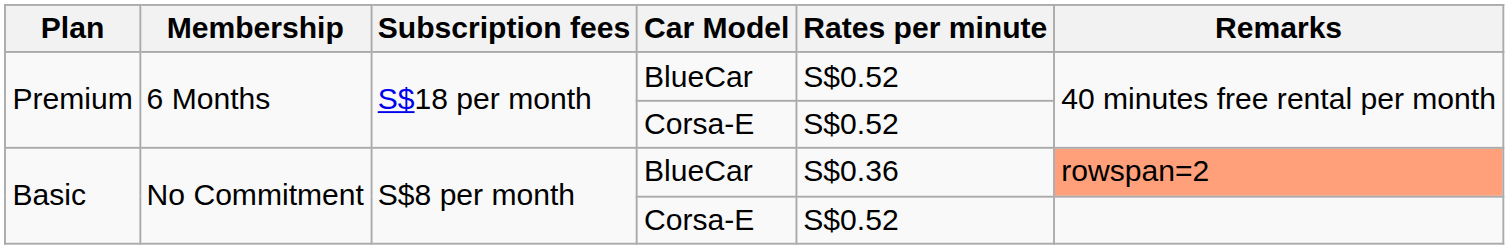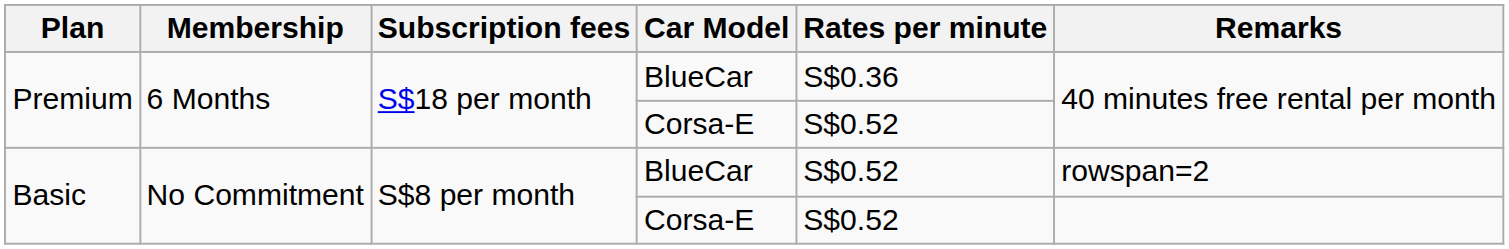(851, 76) S$0.52 -> (851, 76) S$0.36
(851, 171) S$0.36 -> (851, 171) S$0.52
(1135, 171) lightsalmon background -> (1135, 171) no background
